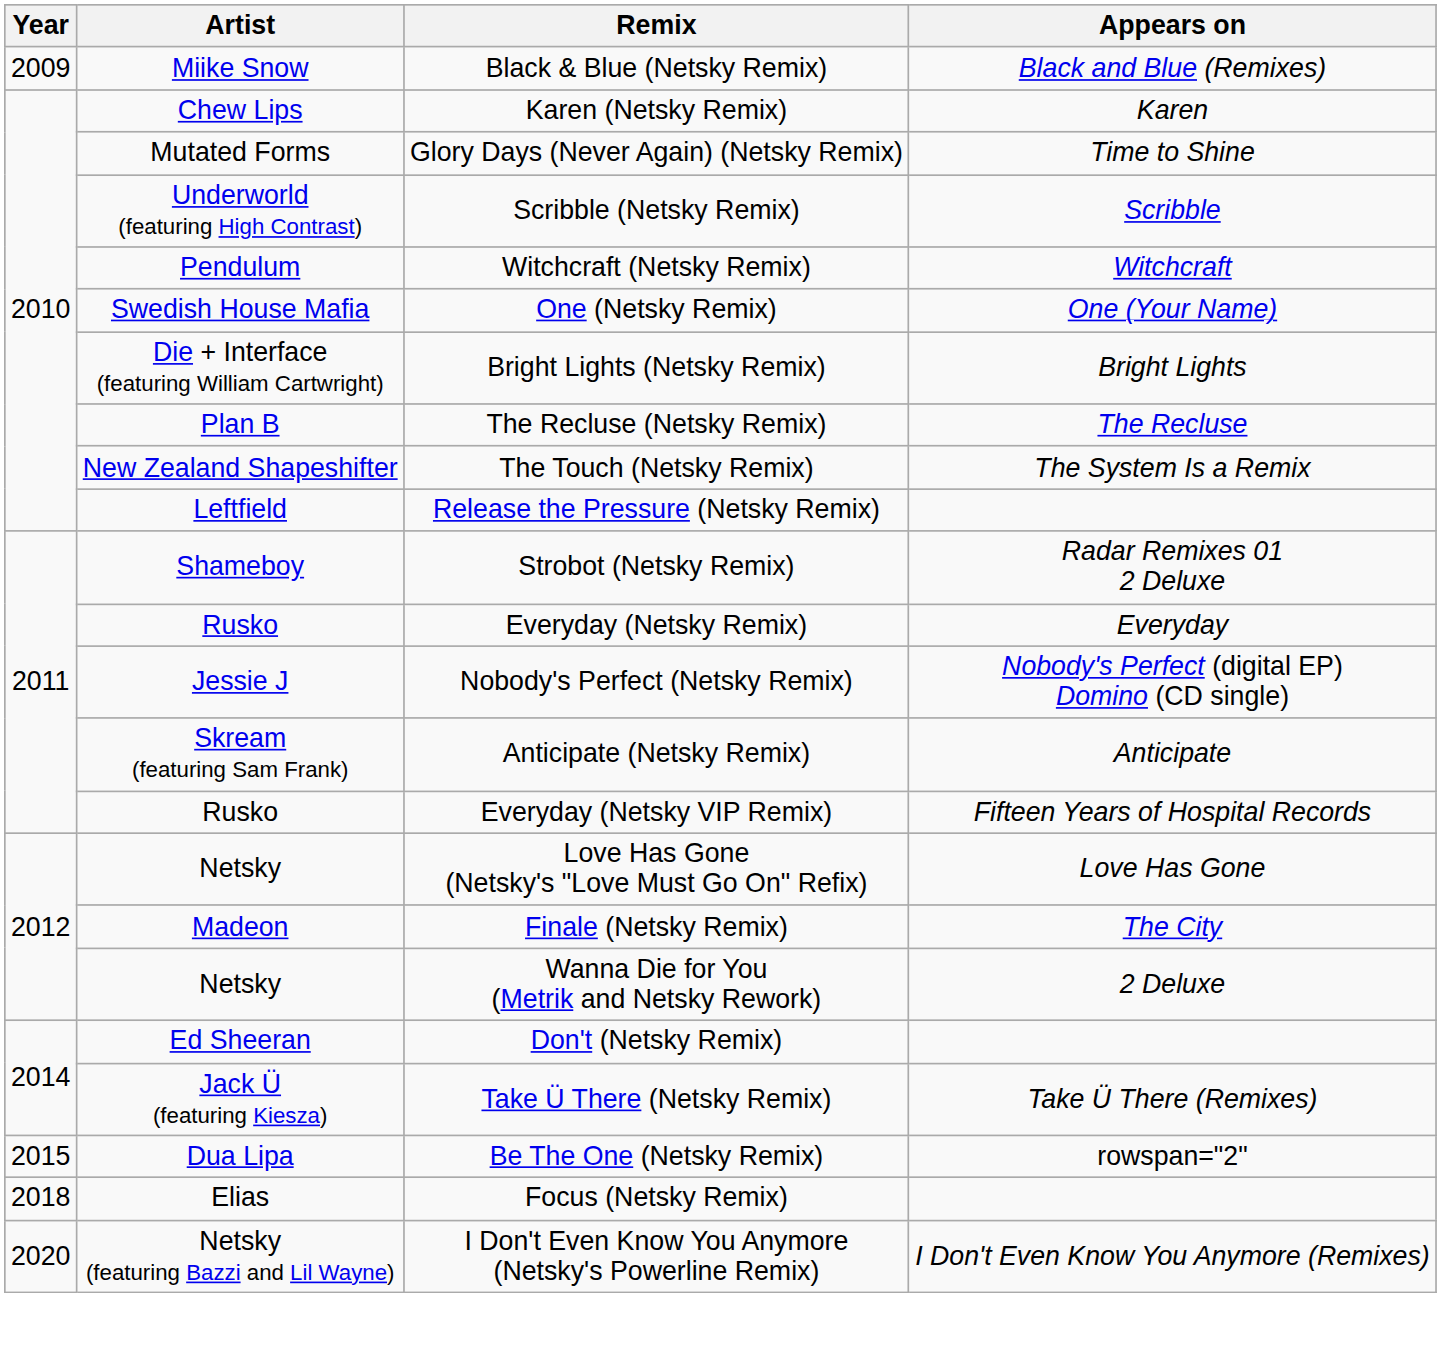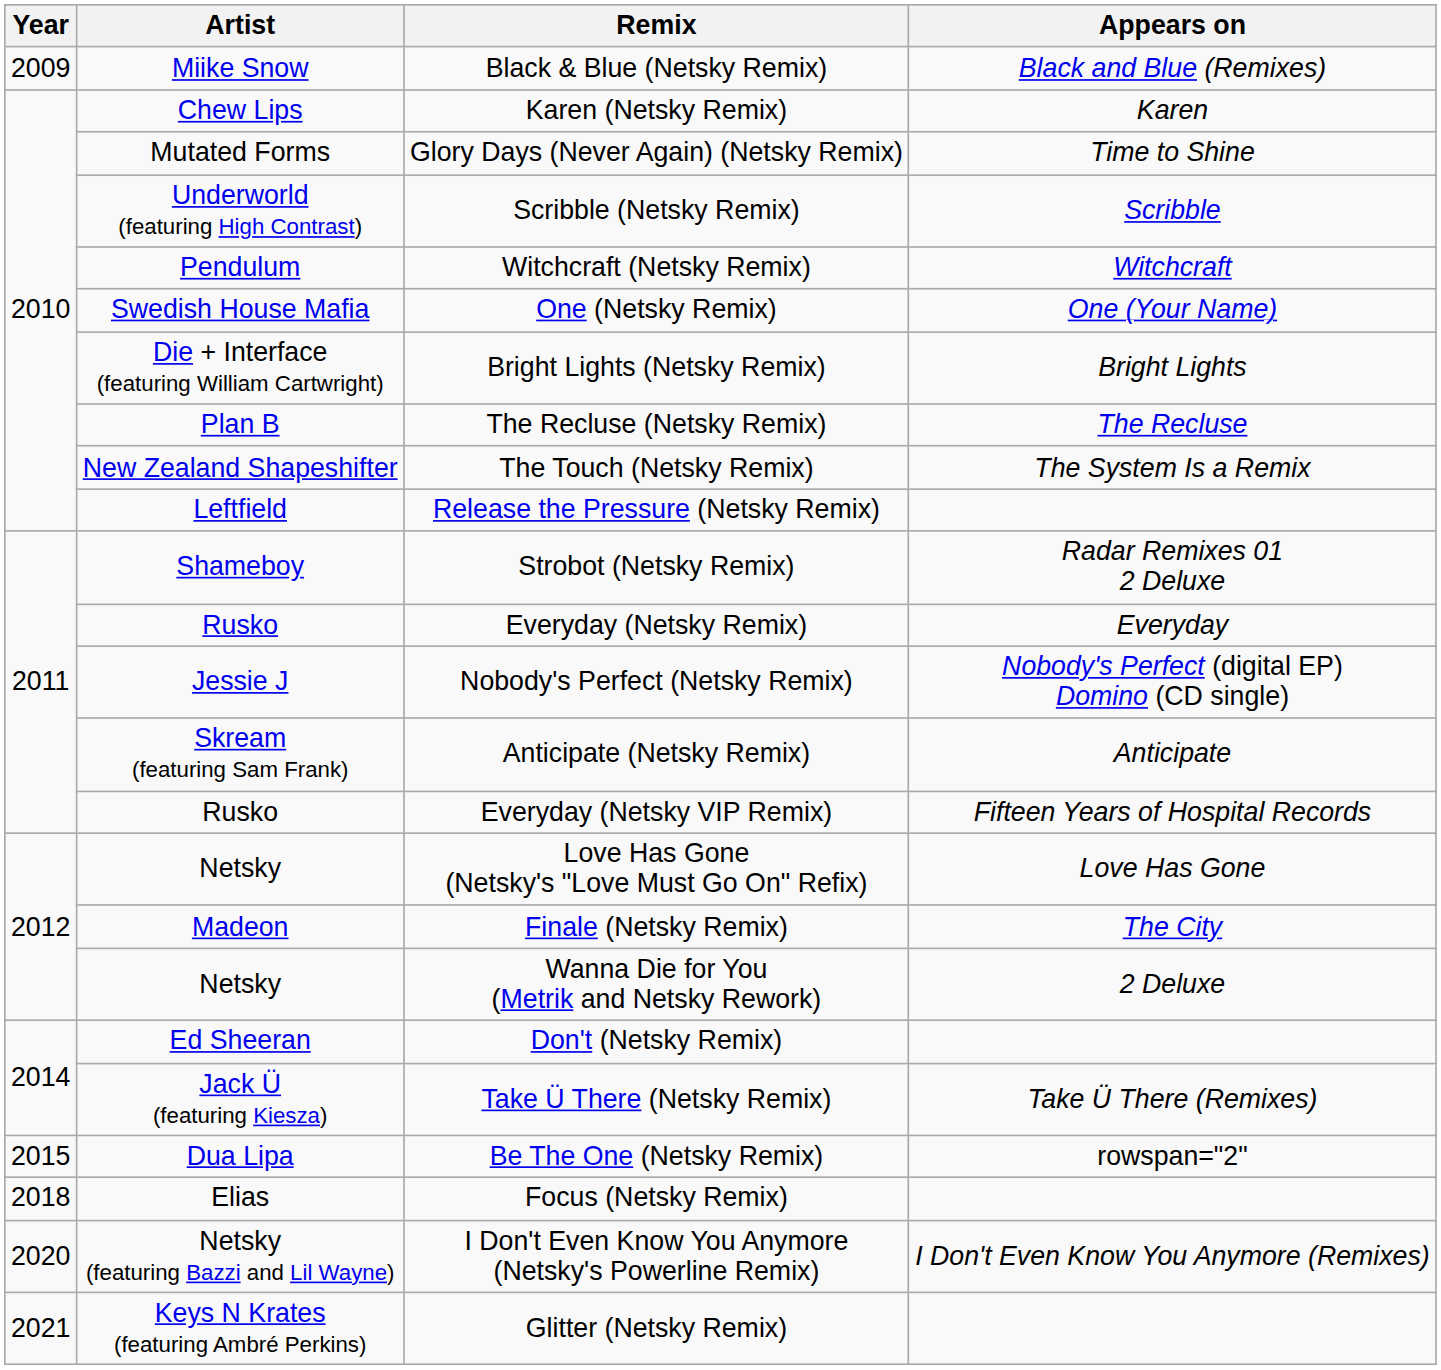+ row: (656, 1328)
